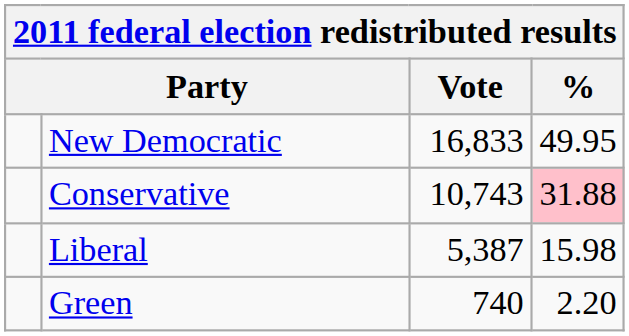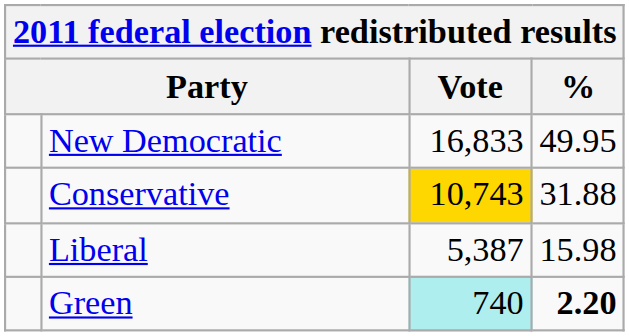(477, 194) no background -> (477, 194) gold background
(578, 194) pink background -> (578, 194) no background
(498, 303) no background -> (498, 303) paleturquoise background
(587, 303) normal -> (587, 303) bold
